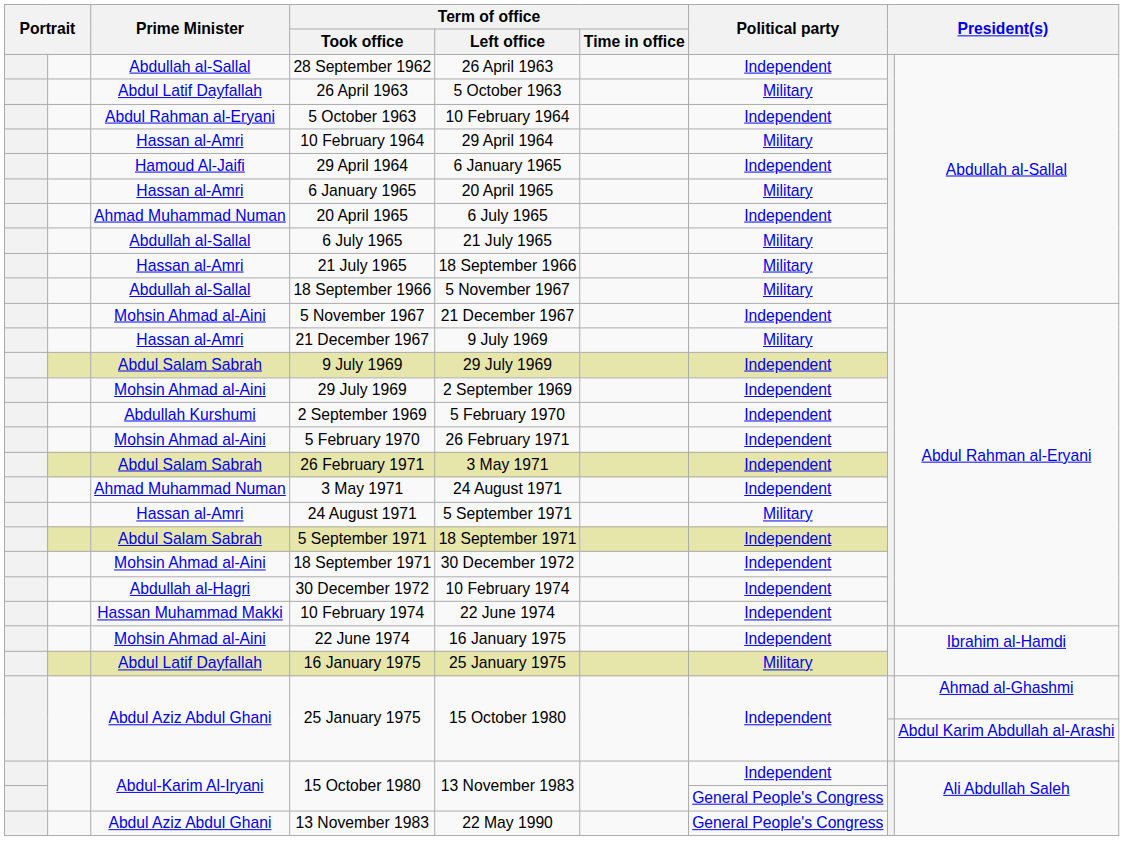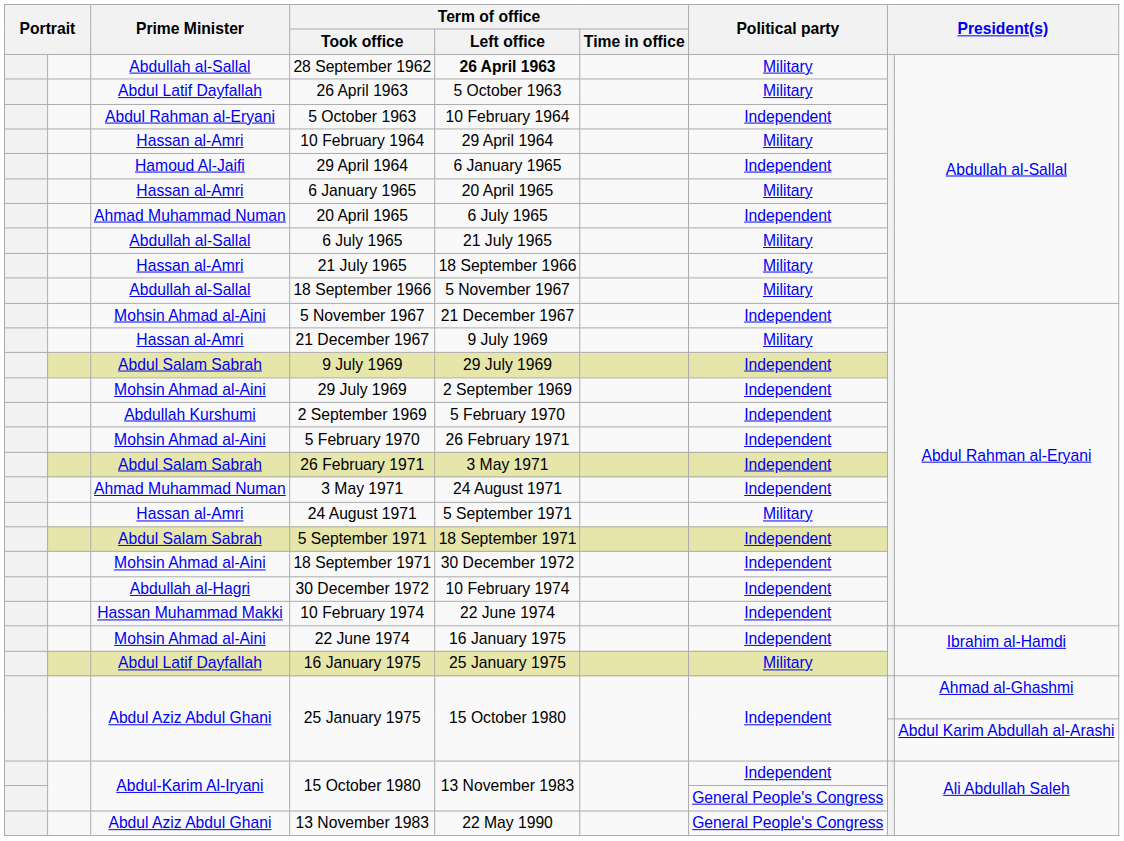(508, 66) normal -> (507, 66) bold
(788, 66) Independent -> (788, 66) Military
